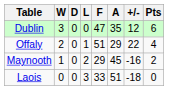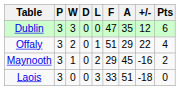+ column: (60, 12)
